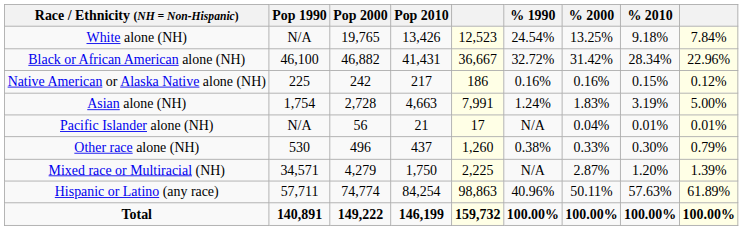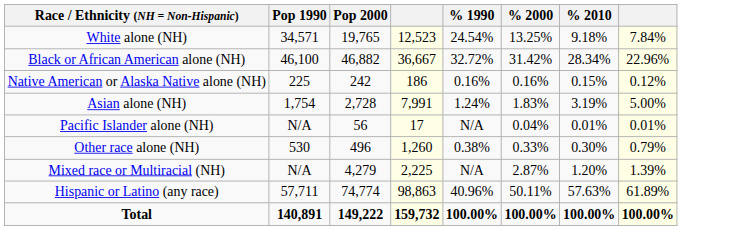- column: (421, 15)
(300, 37) N/A -> (300, 37) 34,571
(300, 170) 34,571 -> (300, 170) N/A
